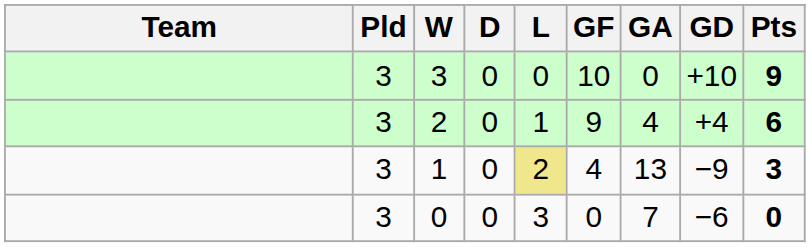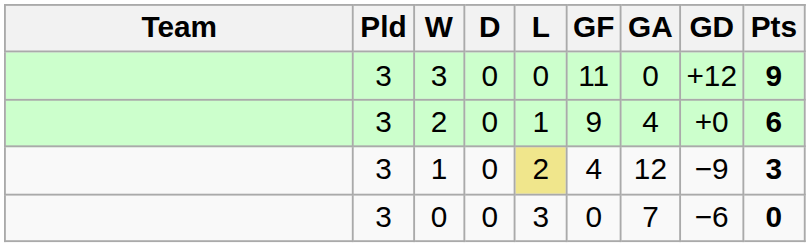(594, 75) 10 -> (594, 75) 11
(712, 75) +10 -> (712, 75) +12
(712, 122) +4 -> (712, 122) +0
(650, 169) 13 -> (650, 169) 12
